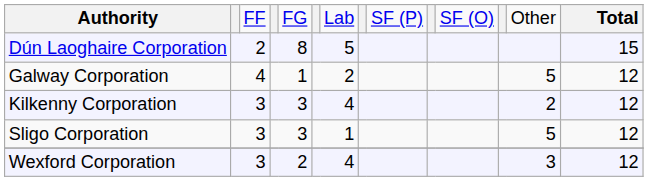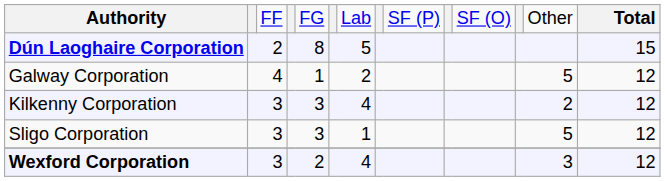(118, 47) normal -> (126, 47) bold
(92, 162) normal -> (99, 162) bold
